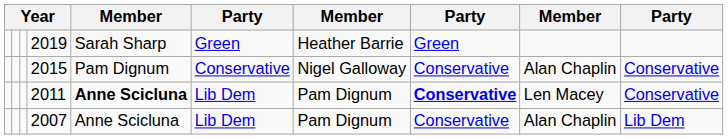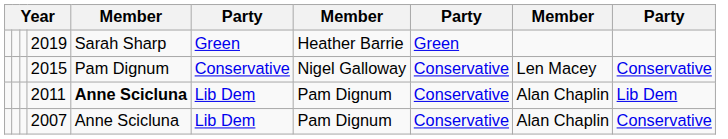(570, 69) Alan Chaplin -> (556, 69) Len Macey
(465, 95) bold -> (461, 95) normal
(564, 95) Len Macey -> (563, 95) Alan Chaplin
(672, 95) Conservative -> (647, 95) Lib Dem
(654, 120) Lib Dem -> (664, 120) Conservative
